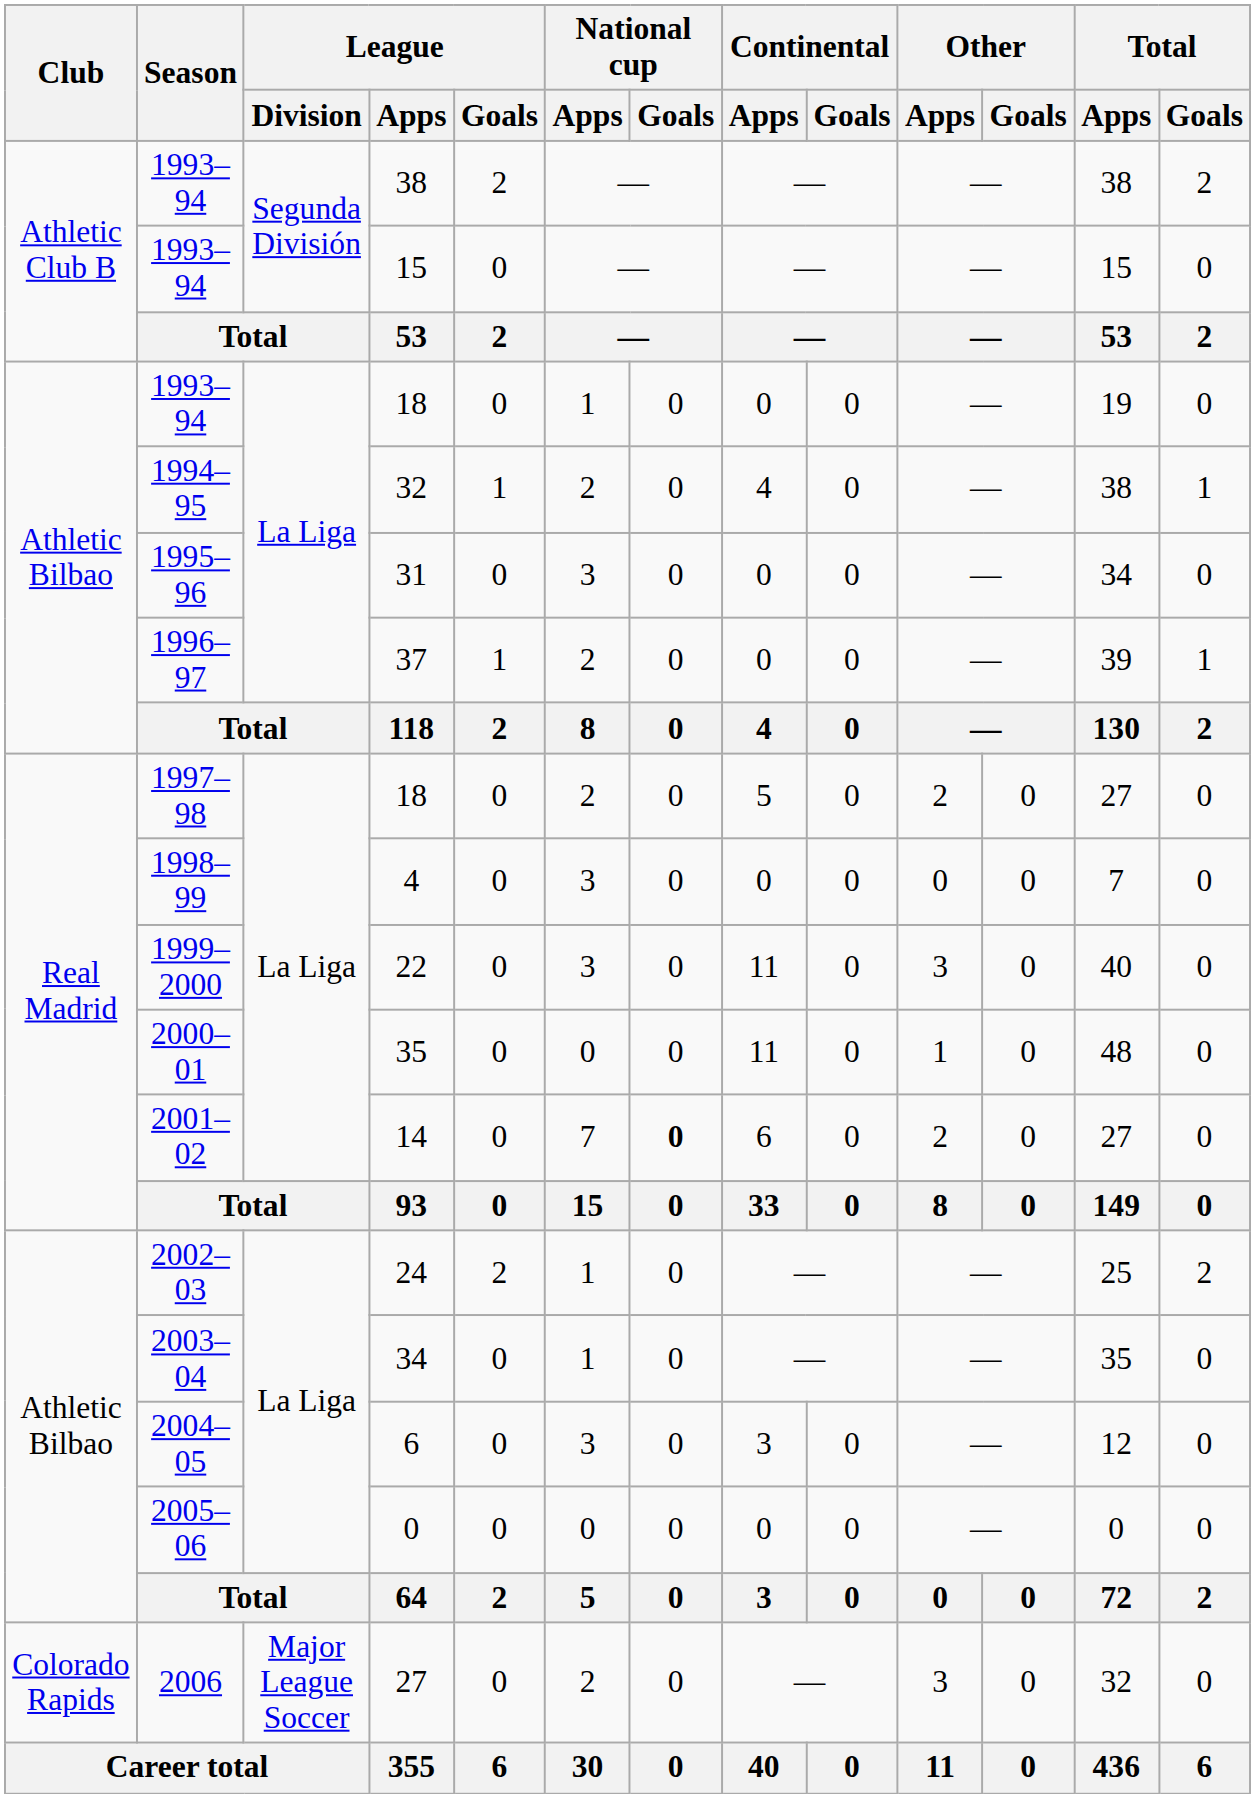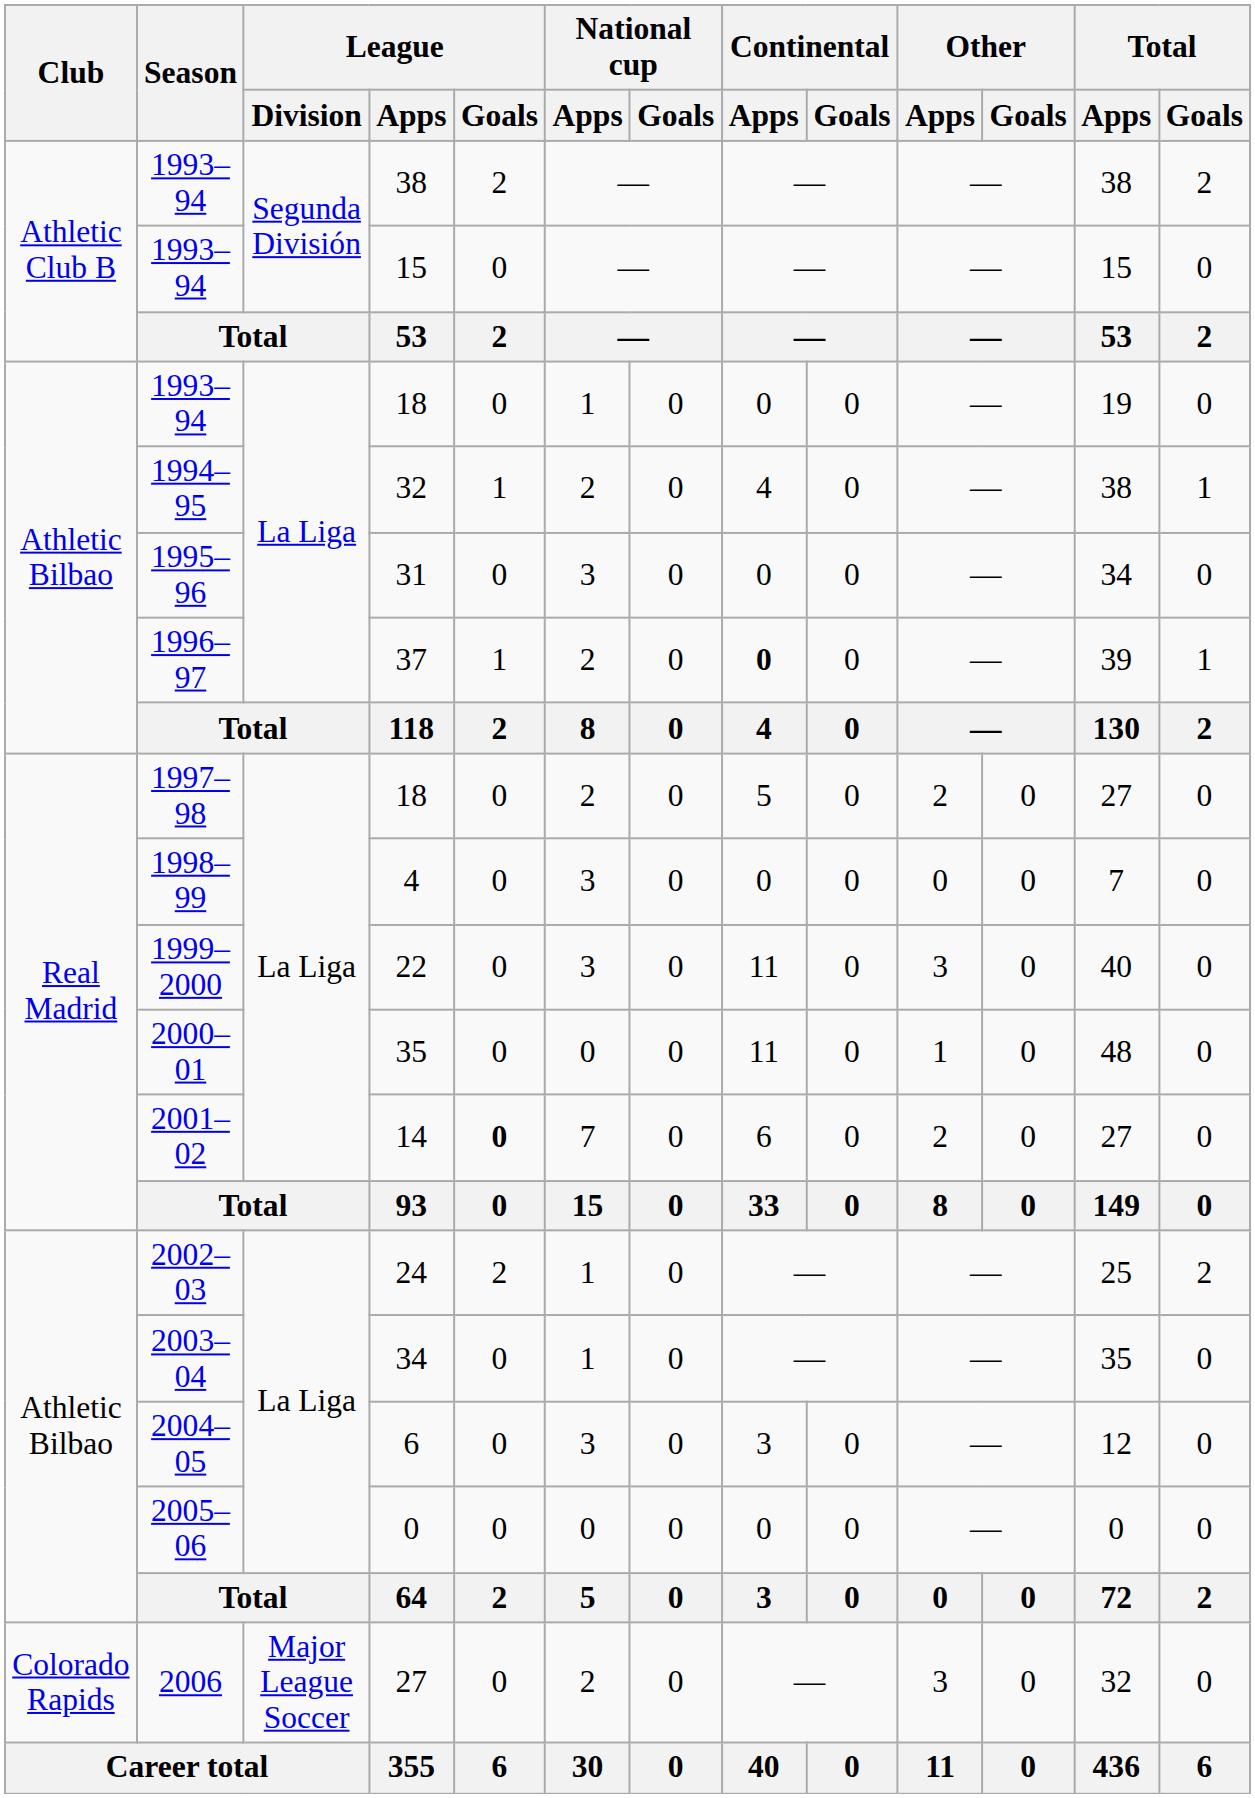(764, 659) normal -> (764, 659) bold
(499, 1137) normal -> (499, 1137) bold
(676, 1137) bold -> (676, 1137) normal
